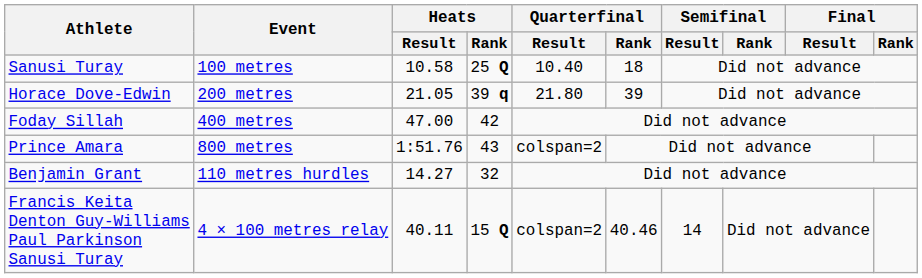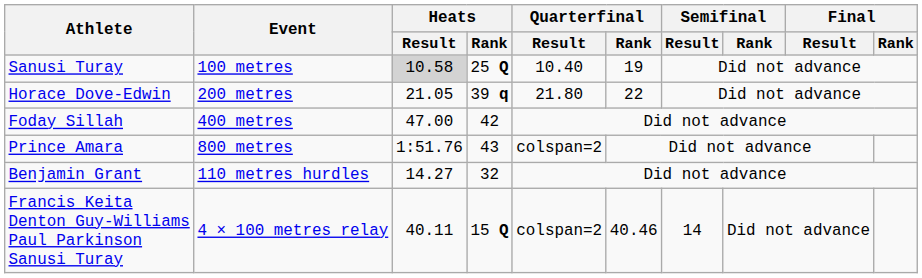(429, 68) no background -> (429, 68) lightgrey background
(634, 68) 18 -> (634, 68) 19
(634, 95) 39 -> (634, 95) 22
